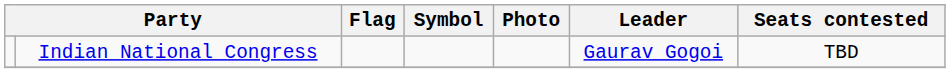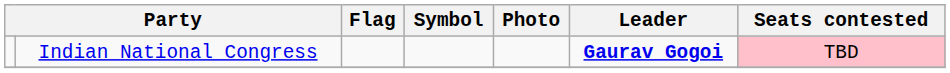(653, 52) normal -> (653, 52) bold
(841, 52) no background -> (841, 52) pink background
